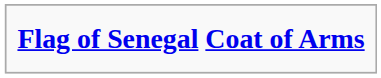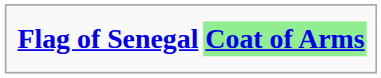(285, 38) no background -> (285, 38) lightgreen background
